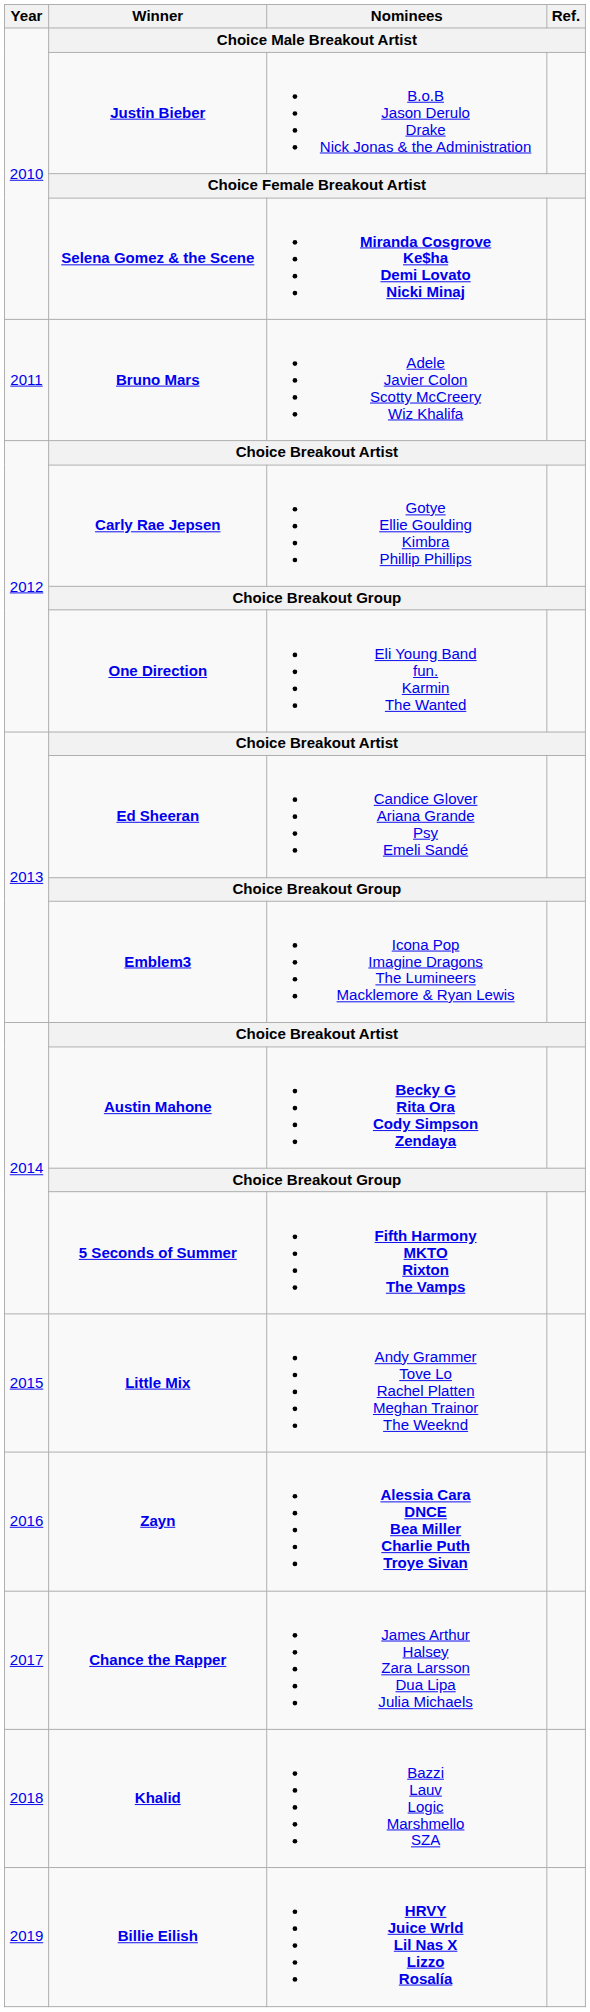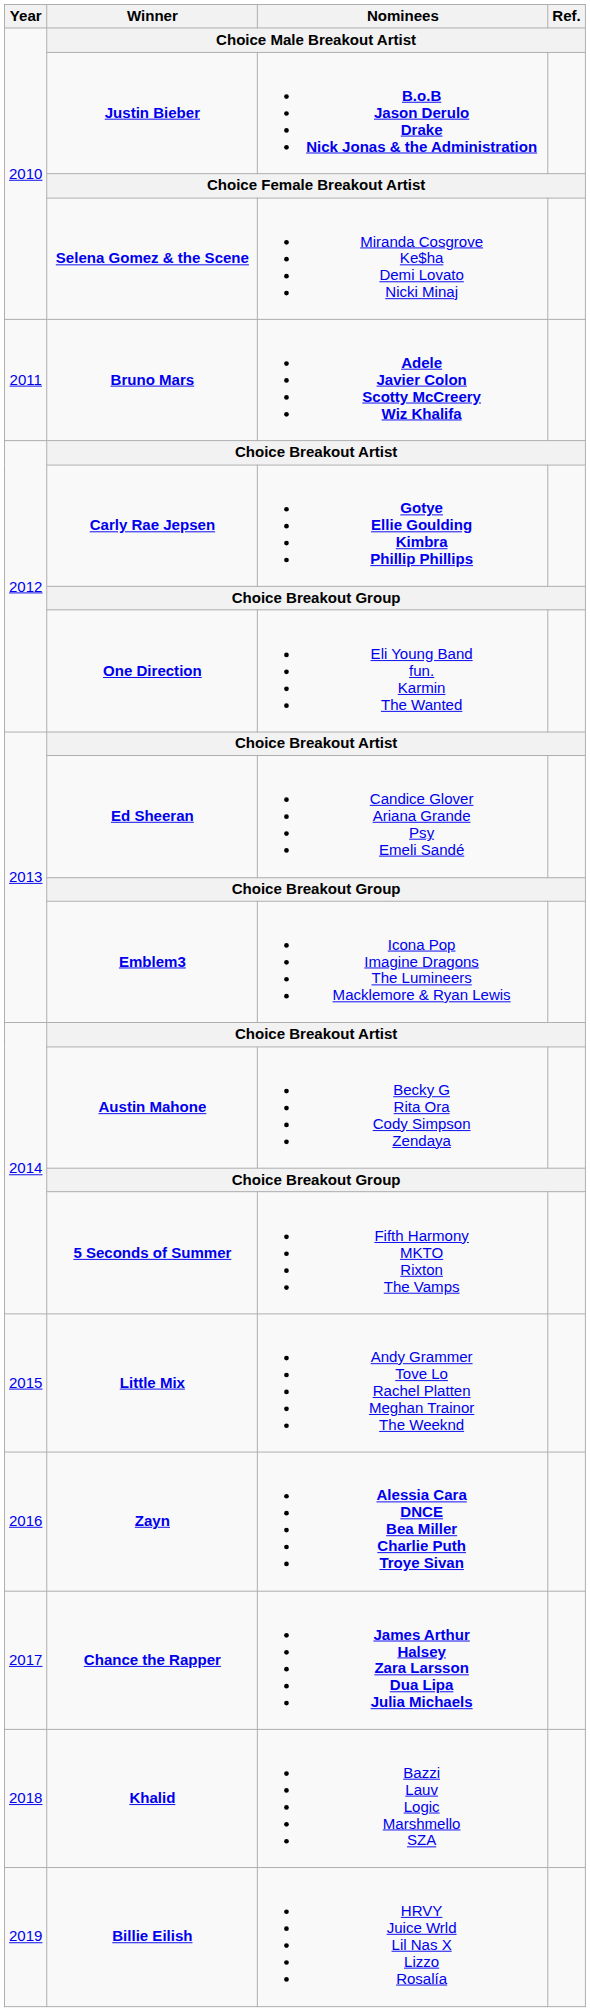(407, 121) normal -> (403, 121) bold
(407, 267) bold -> (403, 267) normal
(407, 389) normal -> (403, 389) bold
(407, 534) normal -> (403, 534) bold
(407, 1116) bold -> (403, 1116) normal
(407, 1261) bold -> (403, 1261) normal
(407, 1668) normal -> (403, 1668) bold
(407, 1946) bold -> (403, 1946) normal
